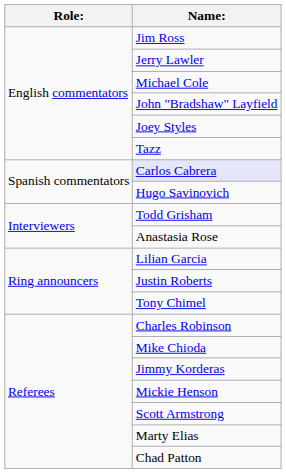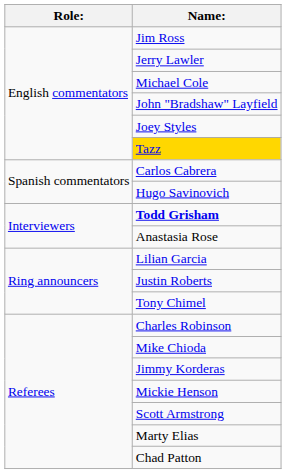(148, 148) no background -> (148, 148) gold background
(176, 170) lavender background -> (176, 170) no background
(174, 214) normal -> (177, 214) bold
